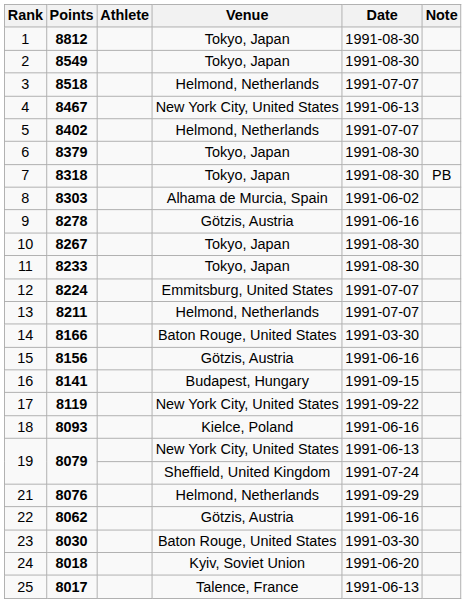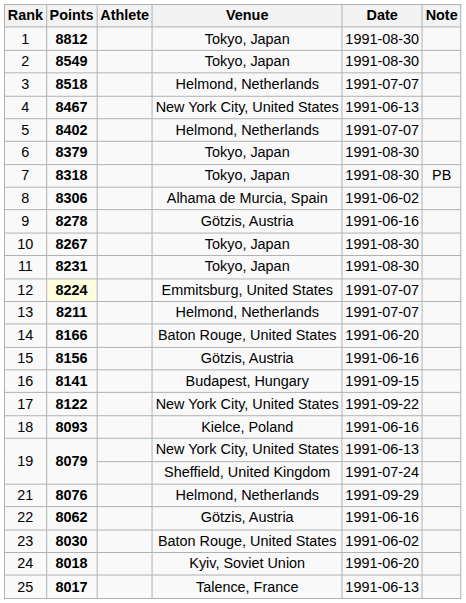(72, 198) 8303 -> (72, 198) 8306
(72, 267) 8233 -> (72, 267) 8231
(72, 289) no background -> (72, 289) lightyellow background
(382, 335) 1991-03-30 -> (382, 335) 1991-06-20
(72, 404) 8119 -> (72, 404) 8122
(382, 541) 1991-03-30 -> (382, 541) 1991-06-02
